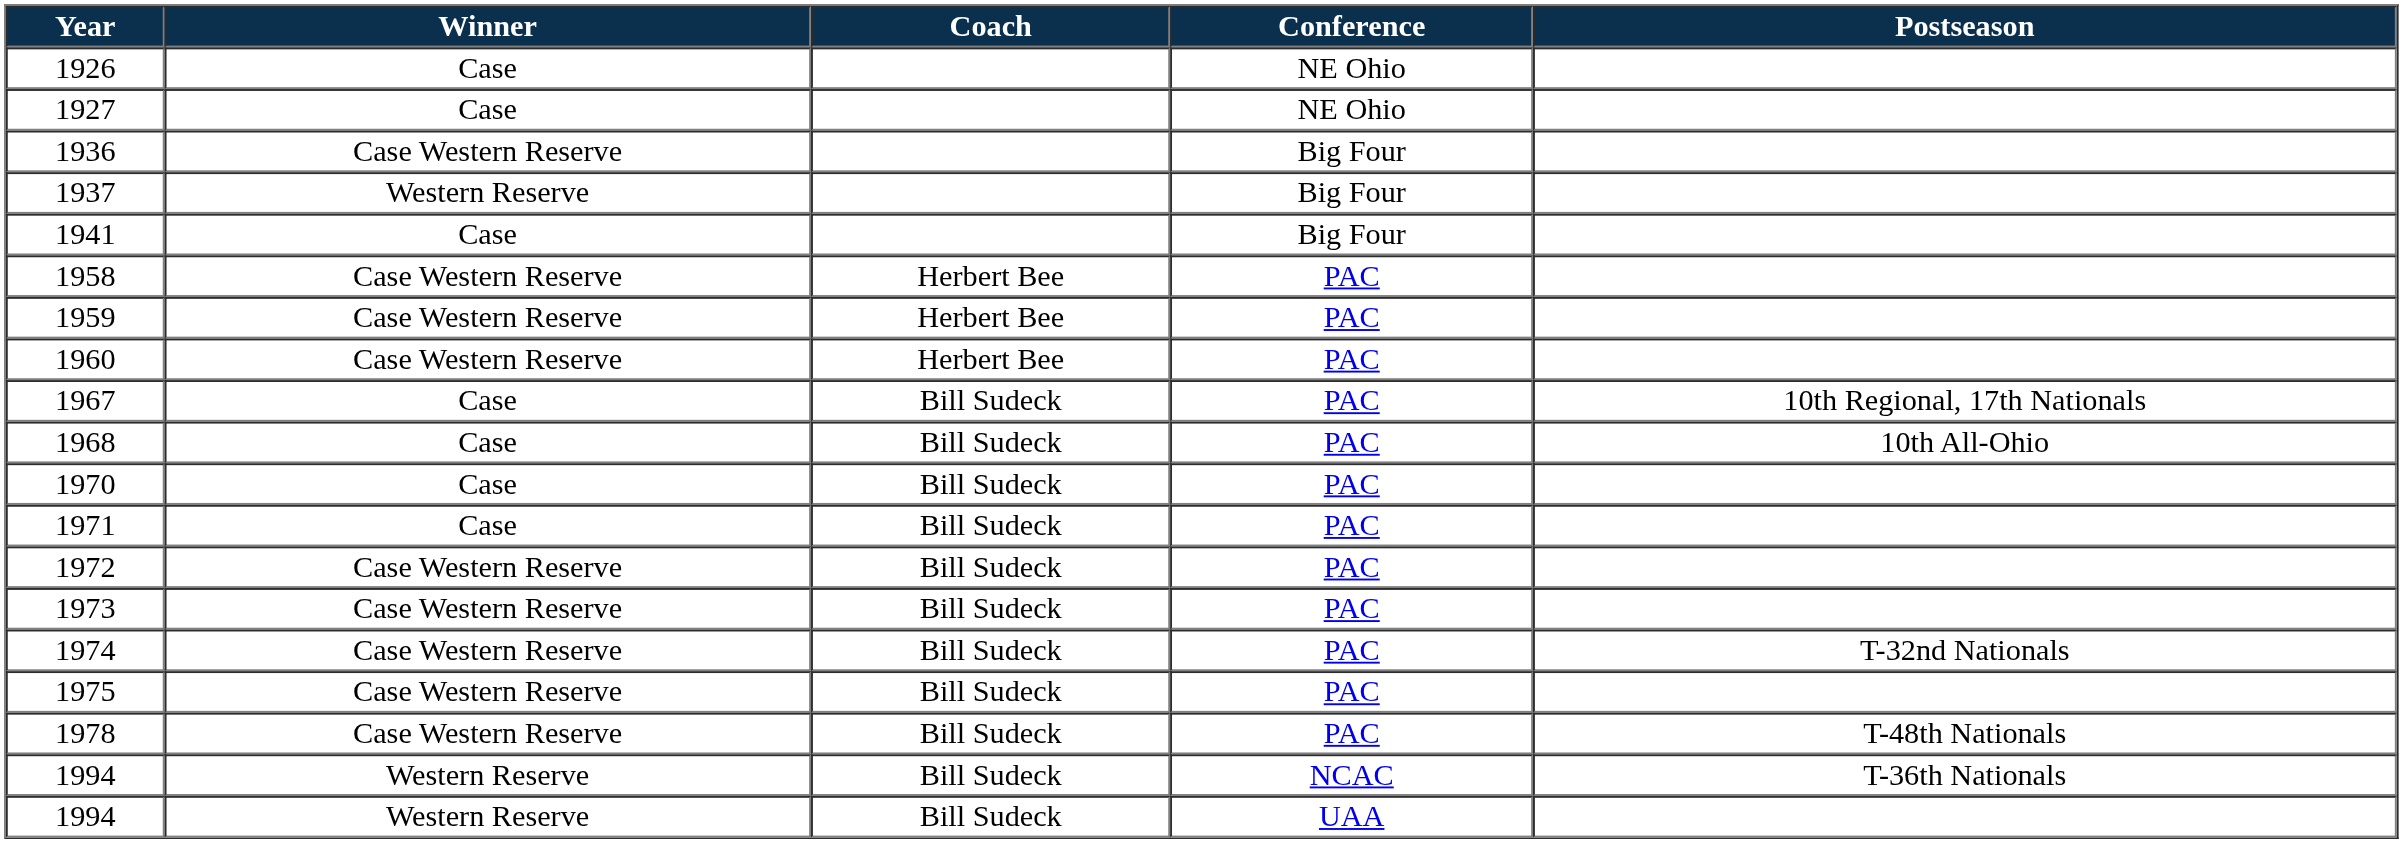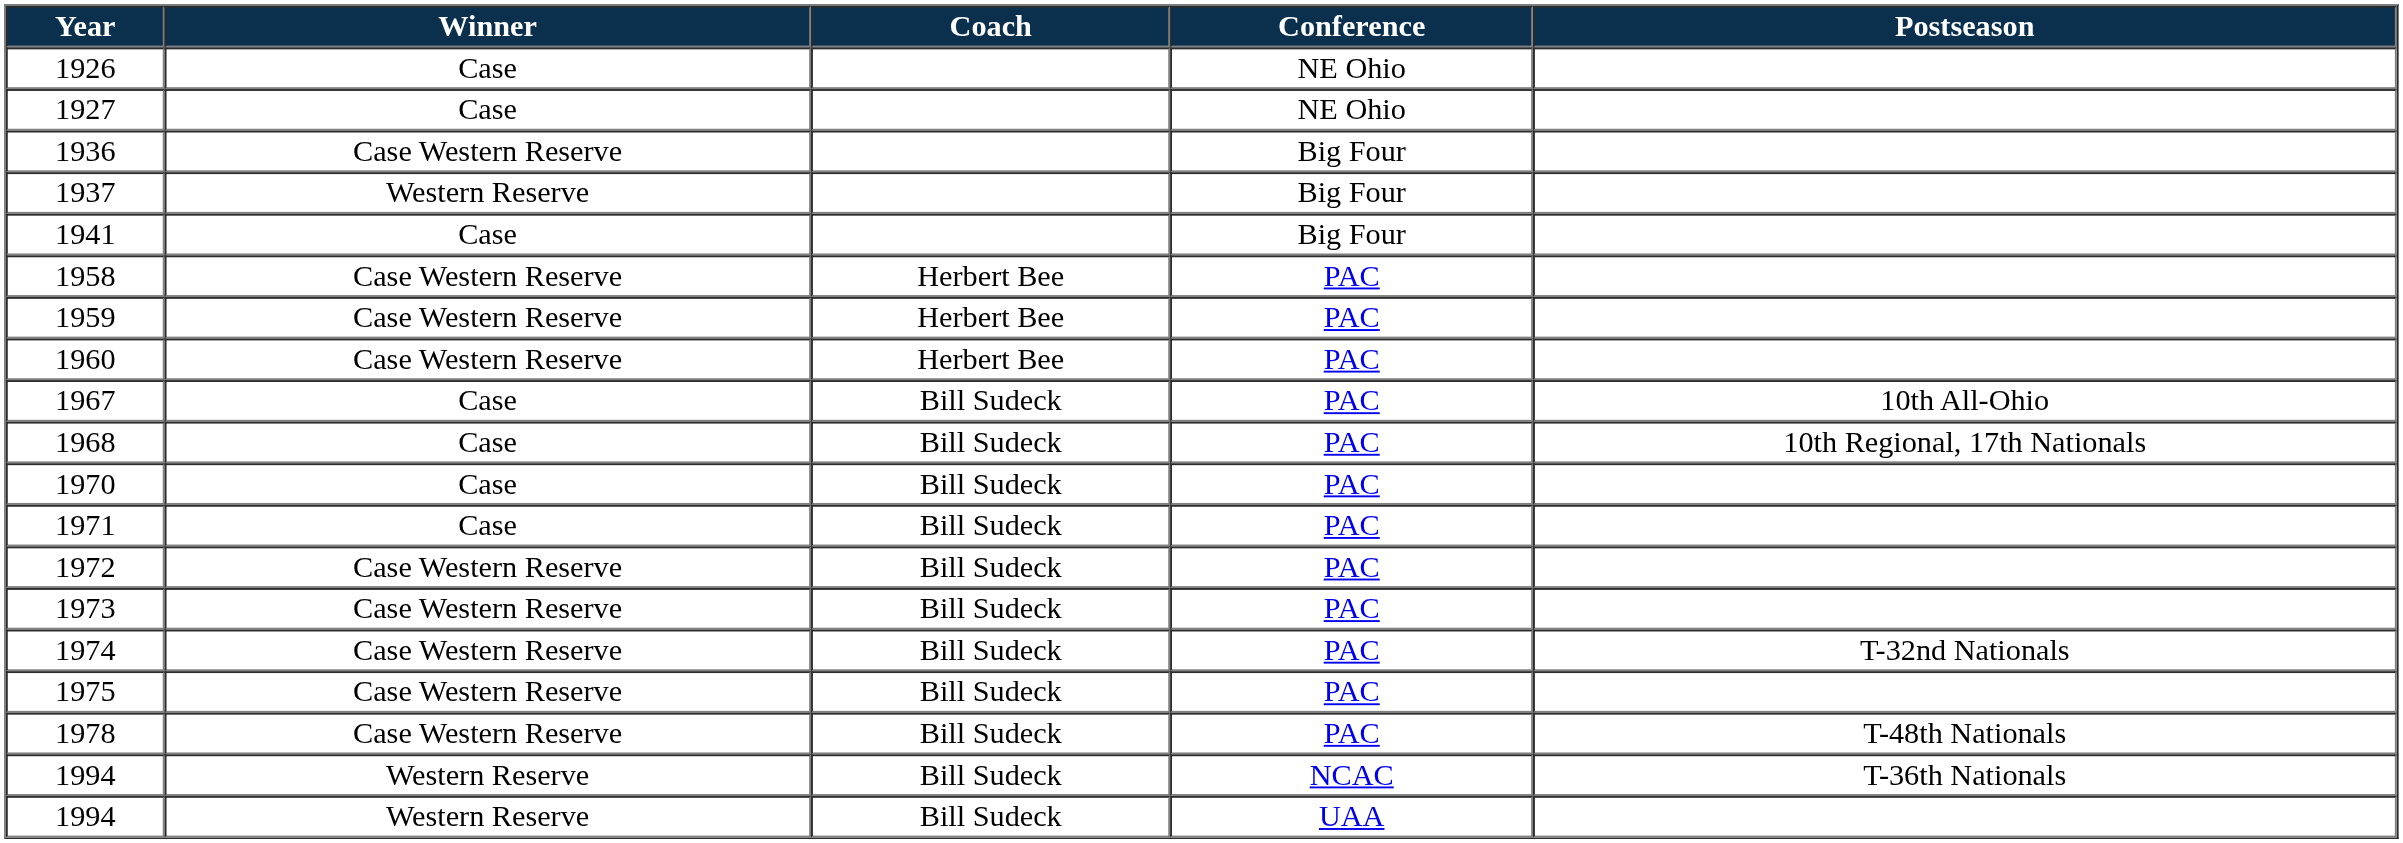(1965, 400) 10th Regional, 17th Nationals -> (1965, 400) 10th All-Ohio
(1965, 442) 10th All-Ohio -> (1965, 442) 10th Regional, 17th Nationals
